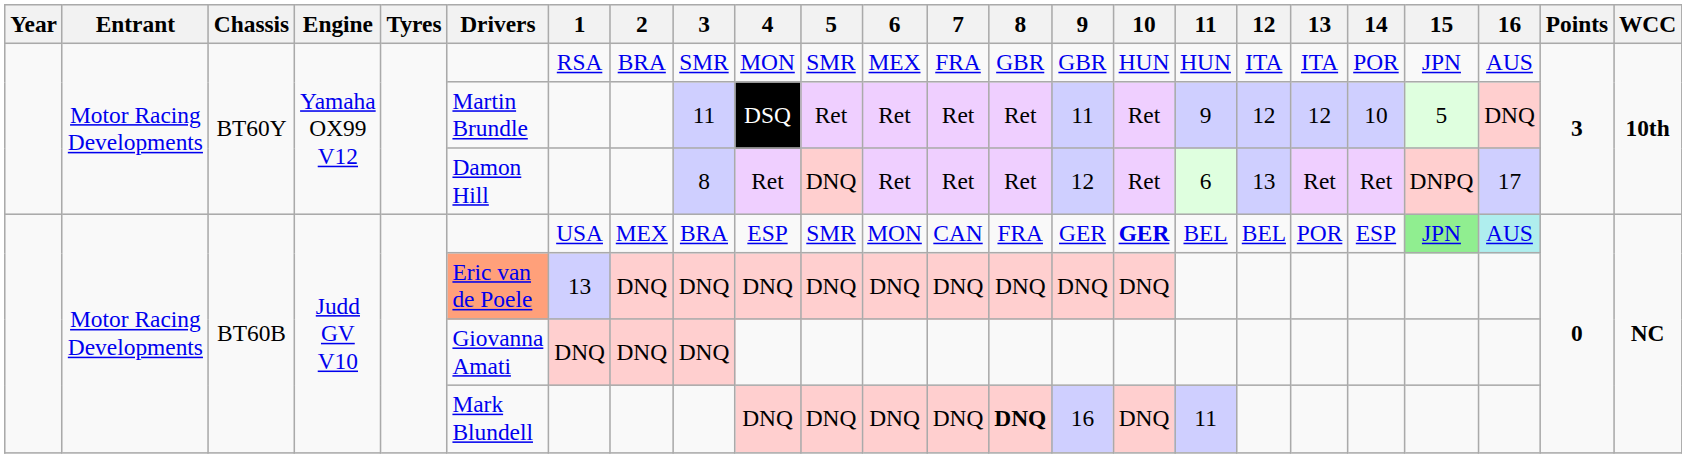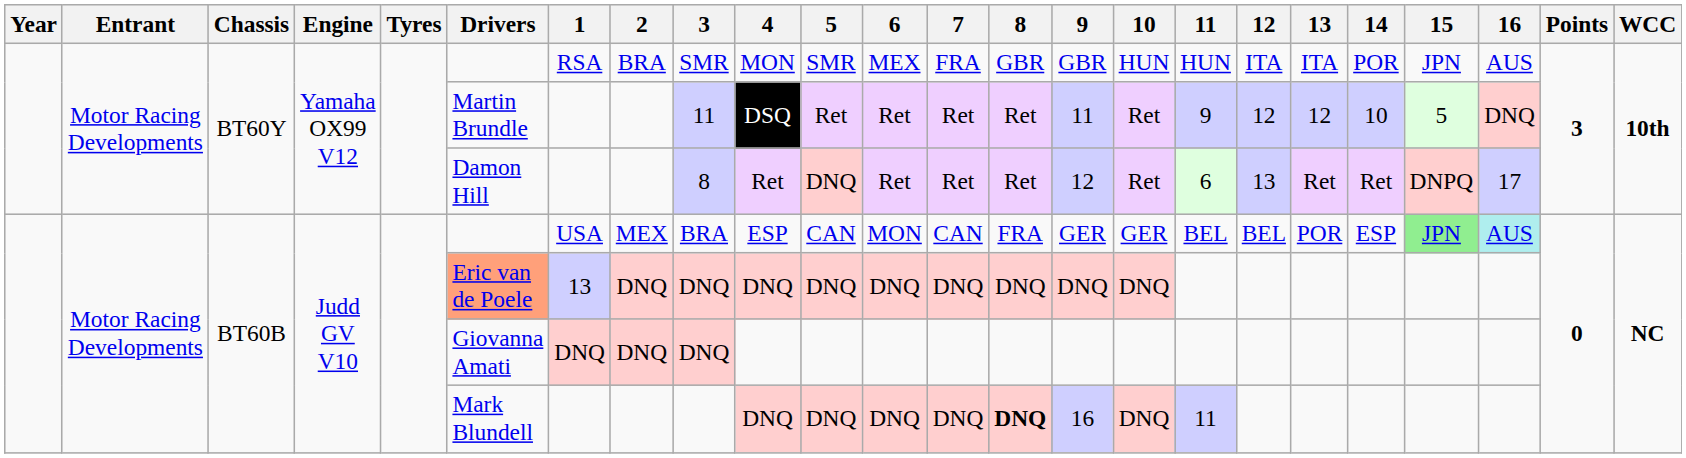(831, 233) SMR -> (831, 233) CAN
(1144, 233) bold -> (1144, 233) normal
